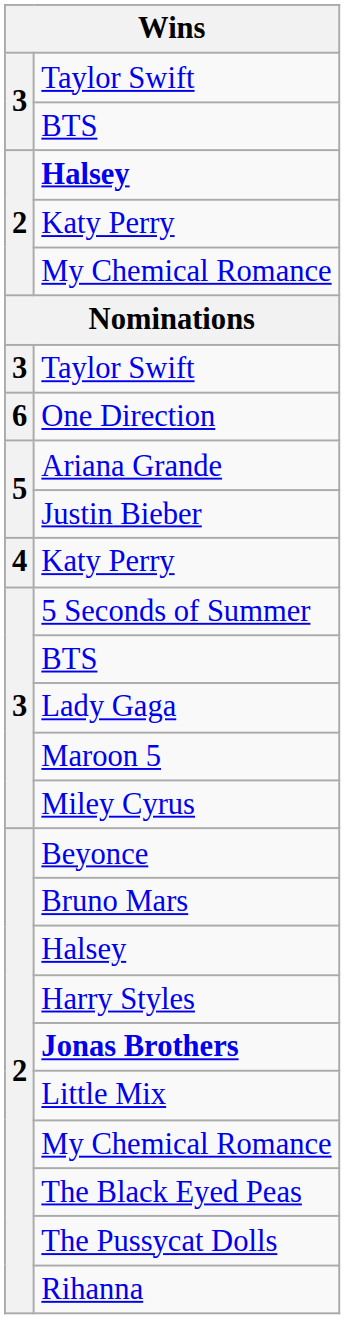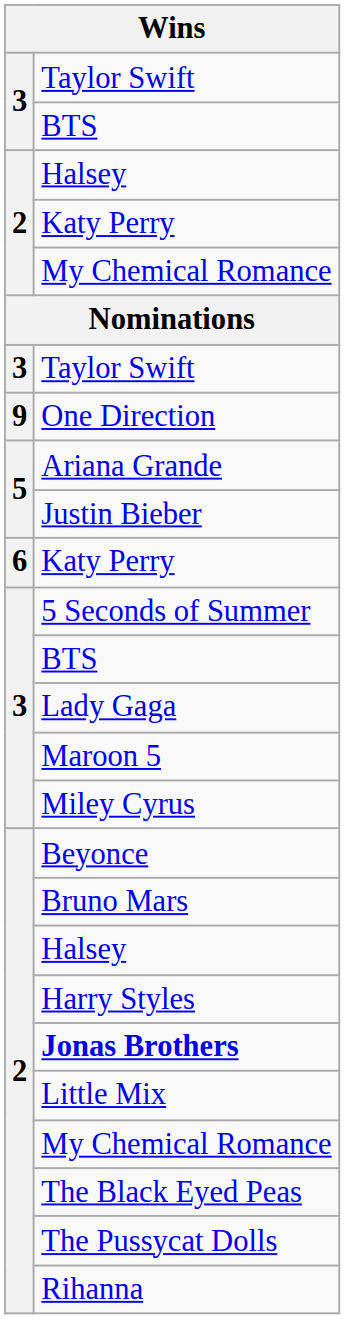(86, 174) bold -> (84, 174) normal
(20, 416) 6 -> (20, 416) 9
(20, 561) 4 -> (20, 561) 6
